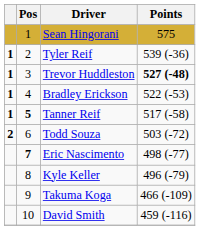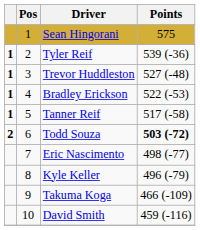(166, 74) bold -> (166, 74) normal
(28, 114) bold -> (28, 114) normal
(166, 135) normal -> (166, 135) bold
(28, 155) bold -> (28, 155) normal
